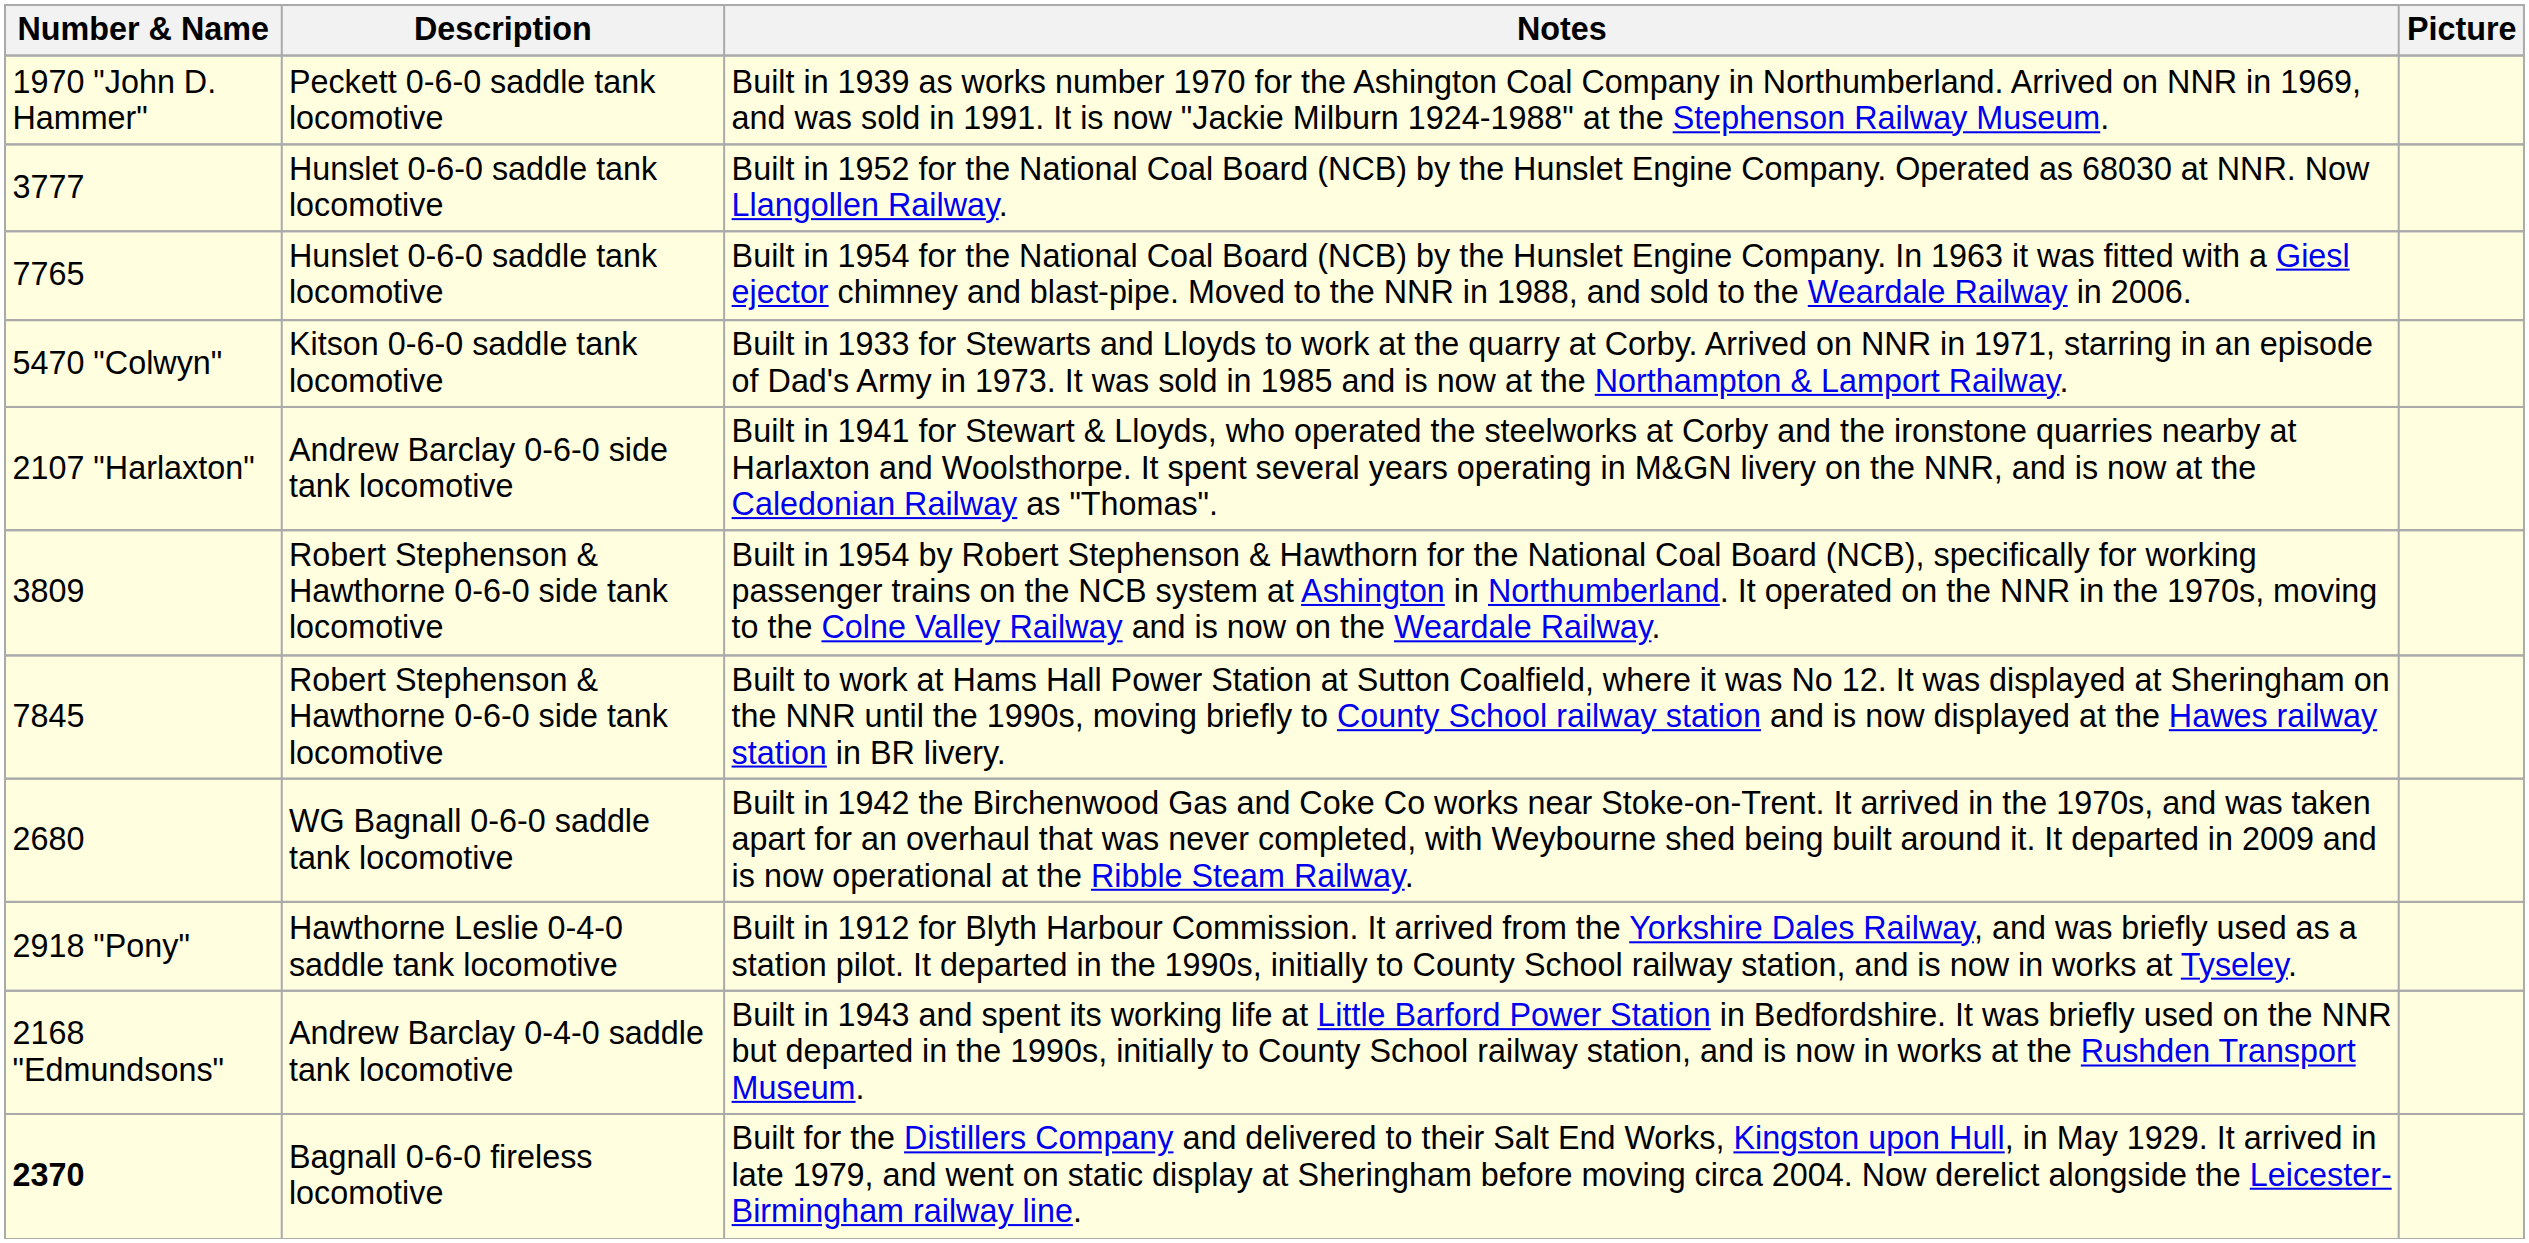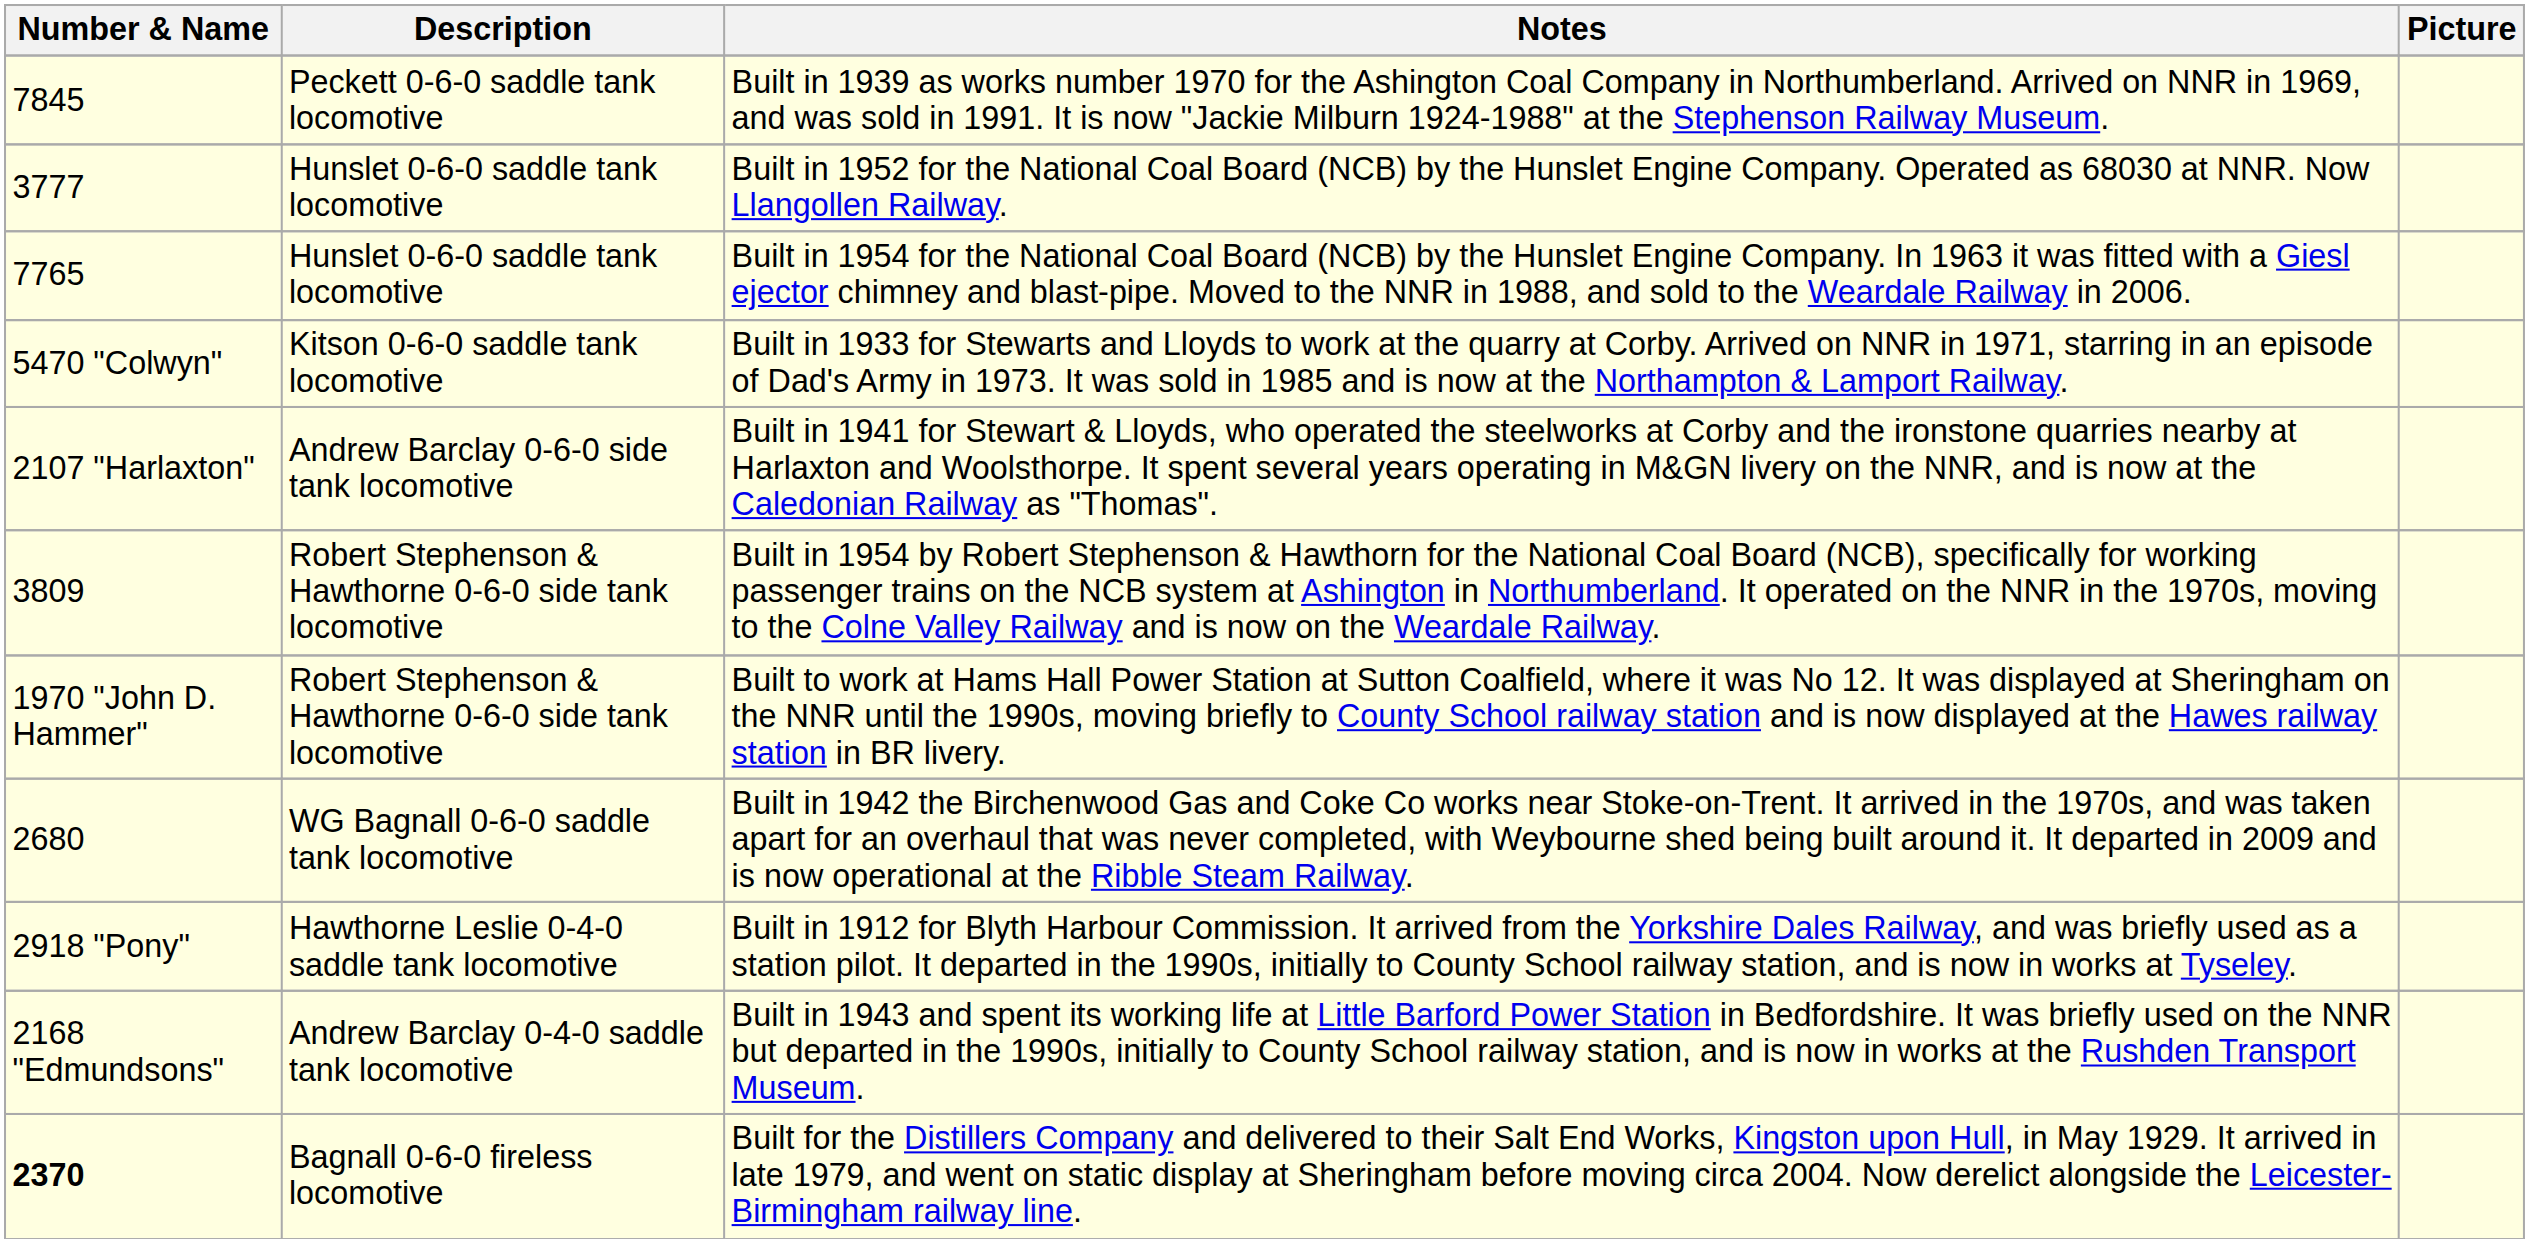(114, 99) 1970 "John D. Hammer" -> (48, 99) 7845
(48, 716) 7845 -> (114, 716) 1970 "John D. Hammer"
